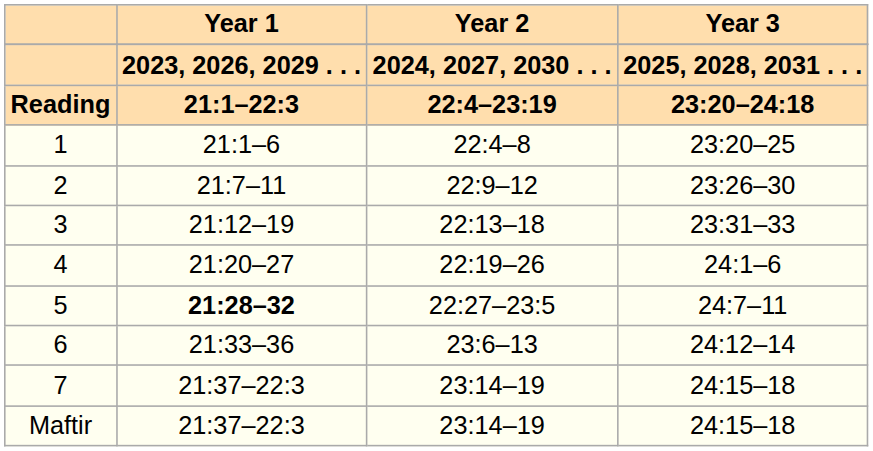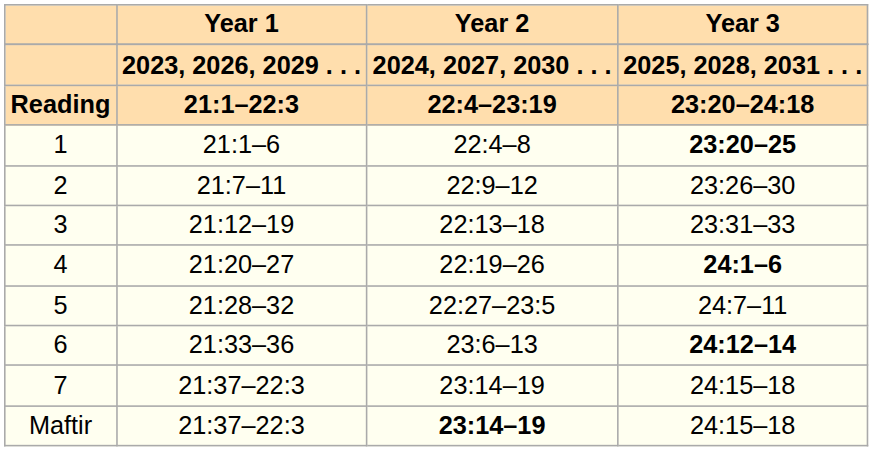(743, 144) normal -> (743, 144) bold
(743, 265) normal -> (743, 265) bold
(241, 305) bold -> (241, 305) normal
(743, 345) normal -> (743, 345) bold
(492, 425) normal -> (492, 425) bold
